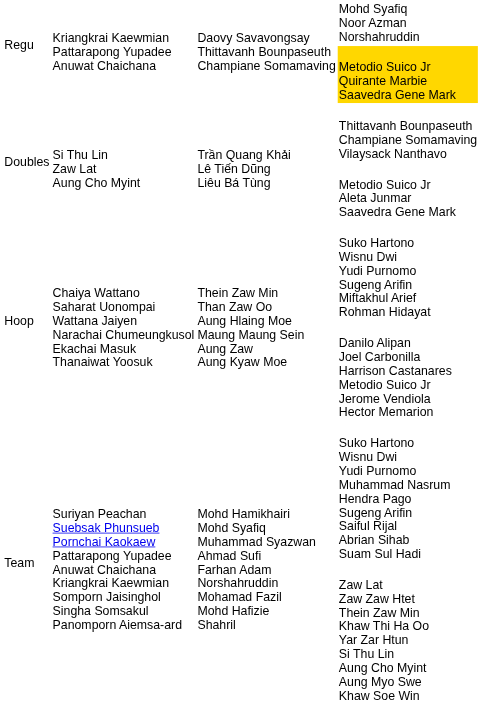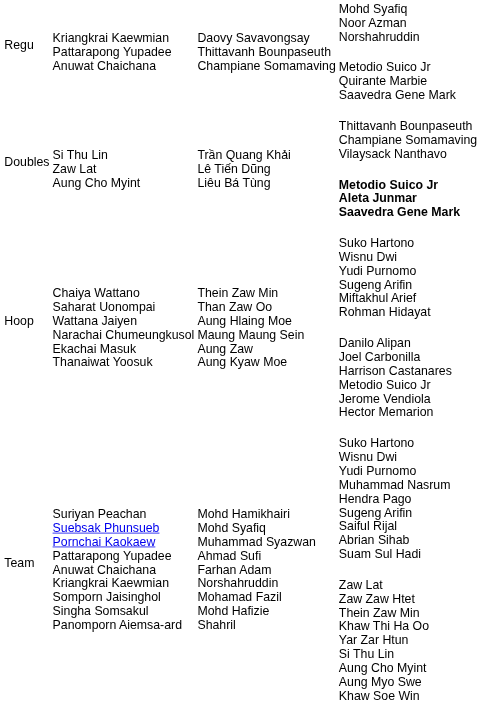(397, 81) gold background -> (397, 81) no background
(397, 198) normal -> (399, 198) bold
